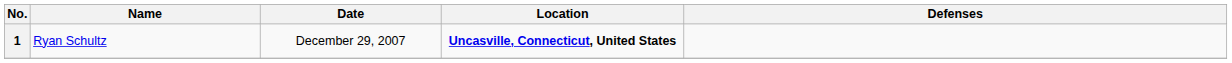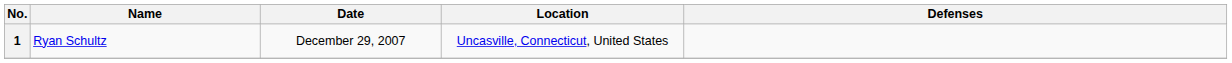(563, 41) bold -> (563, 41) normal
